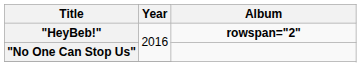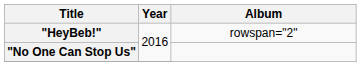(264, 33) bold -> (264, 33) normal
